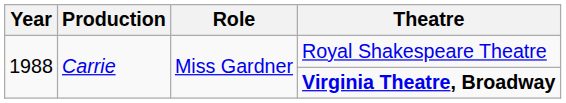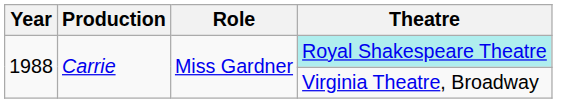(424, 51) no background -> (424, 51) paleturquoise background
(429, 82) bold -> (420, 82) normal
